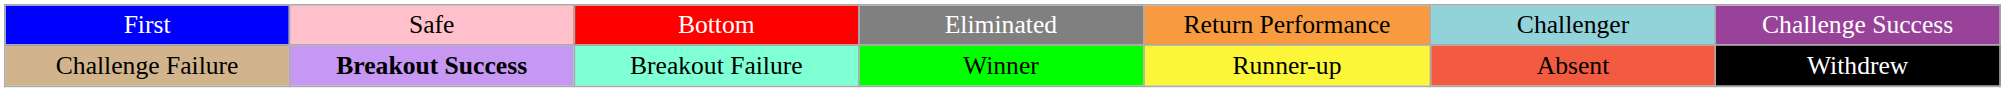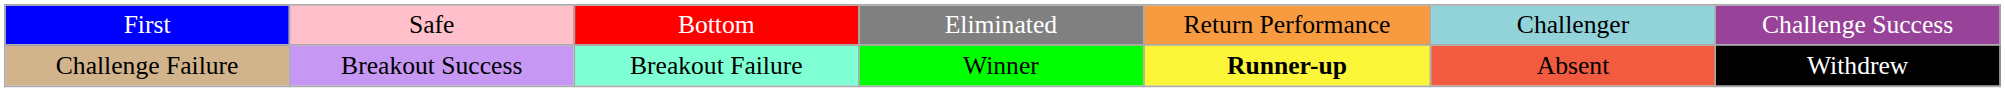(432, 65) bold -> (432, 65) normal
(1287, 65) normal -> (1287, 65) bold
